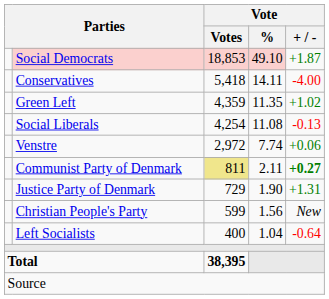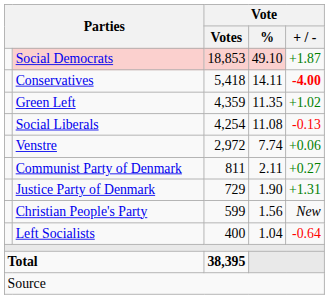(307, 80) normal -> (306, 80) bold
(235, 168) khaki background -> (235, 168) no background
(305, 168) bold -> (305, 168) normal
